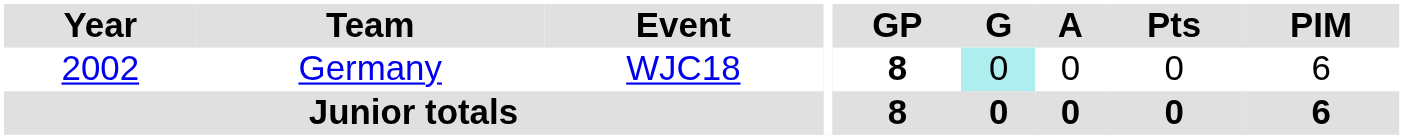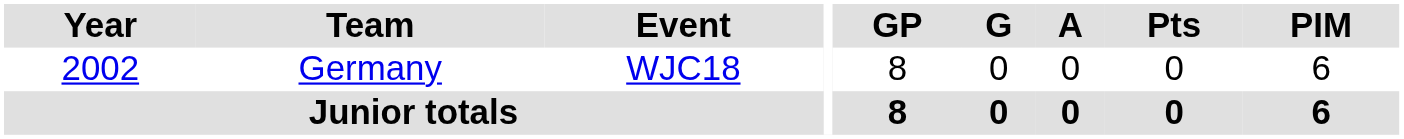(897, 68) bold -> (897, 68) normal
(999, 68) paleturquoise background -> (999, 68) no background
